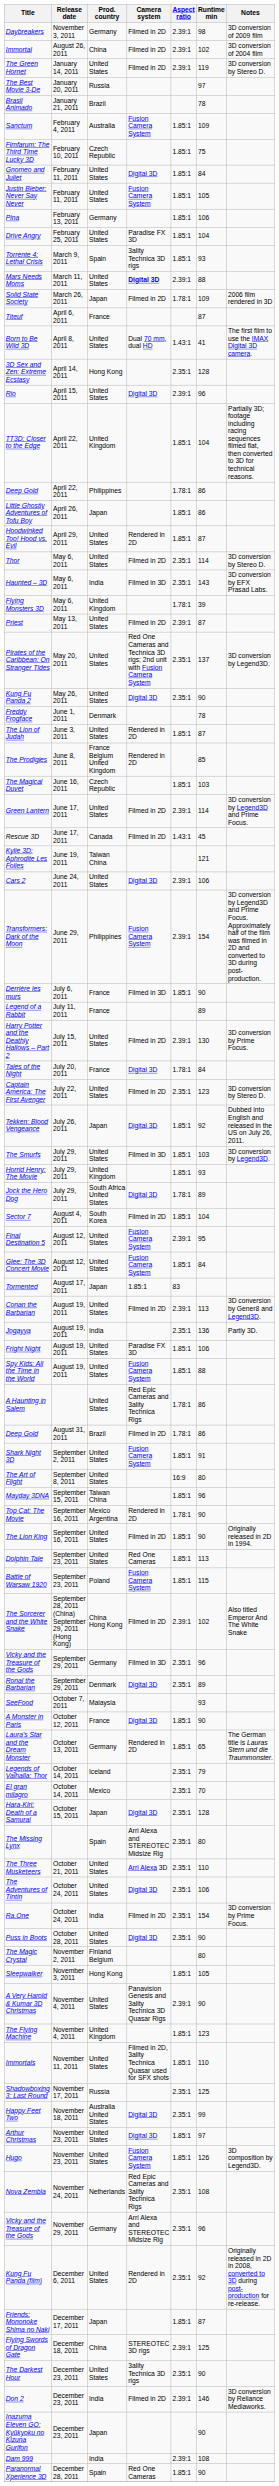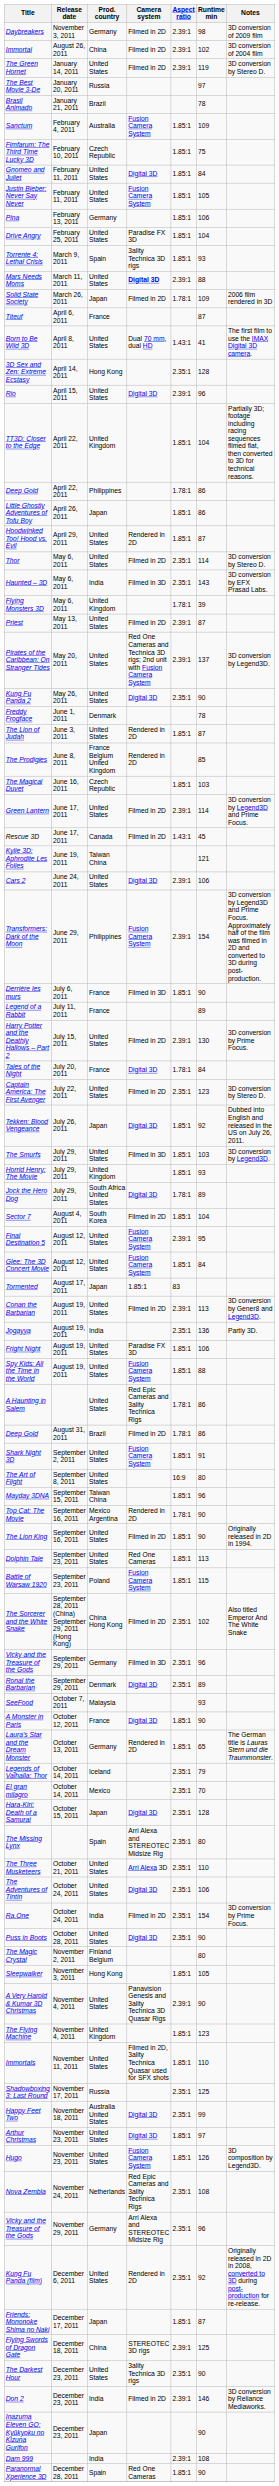(182, 660) 2.35:1 -> (182, 660) 2.39:1
(182, 1621) 2.39:1 -> (182, 1621) 2.35:1
